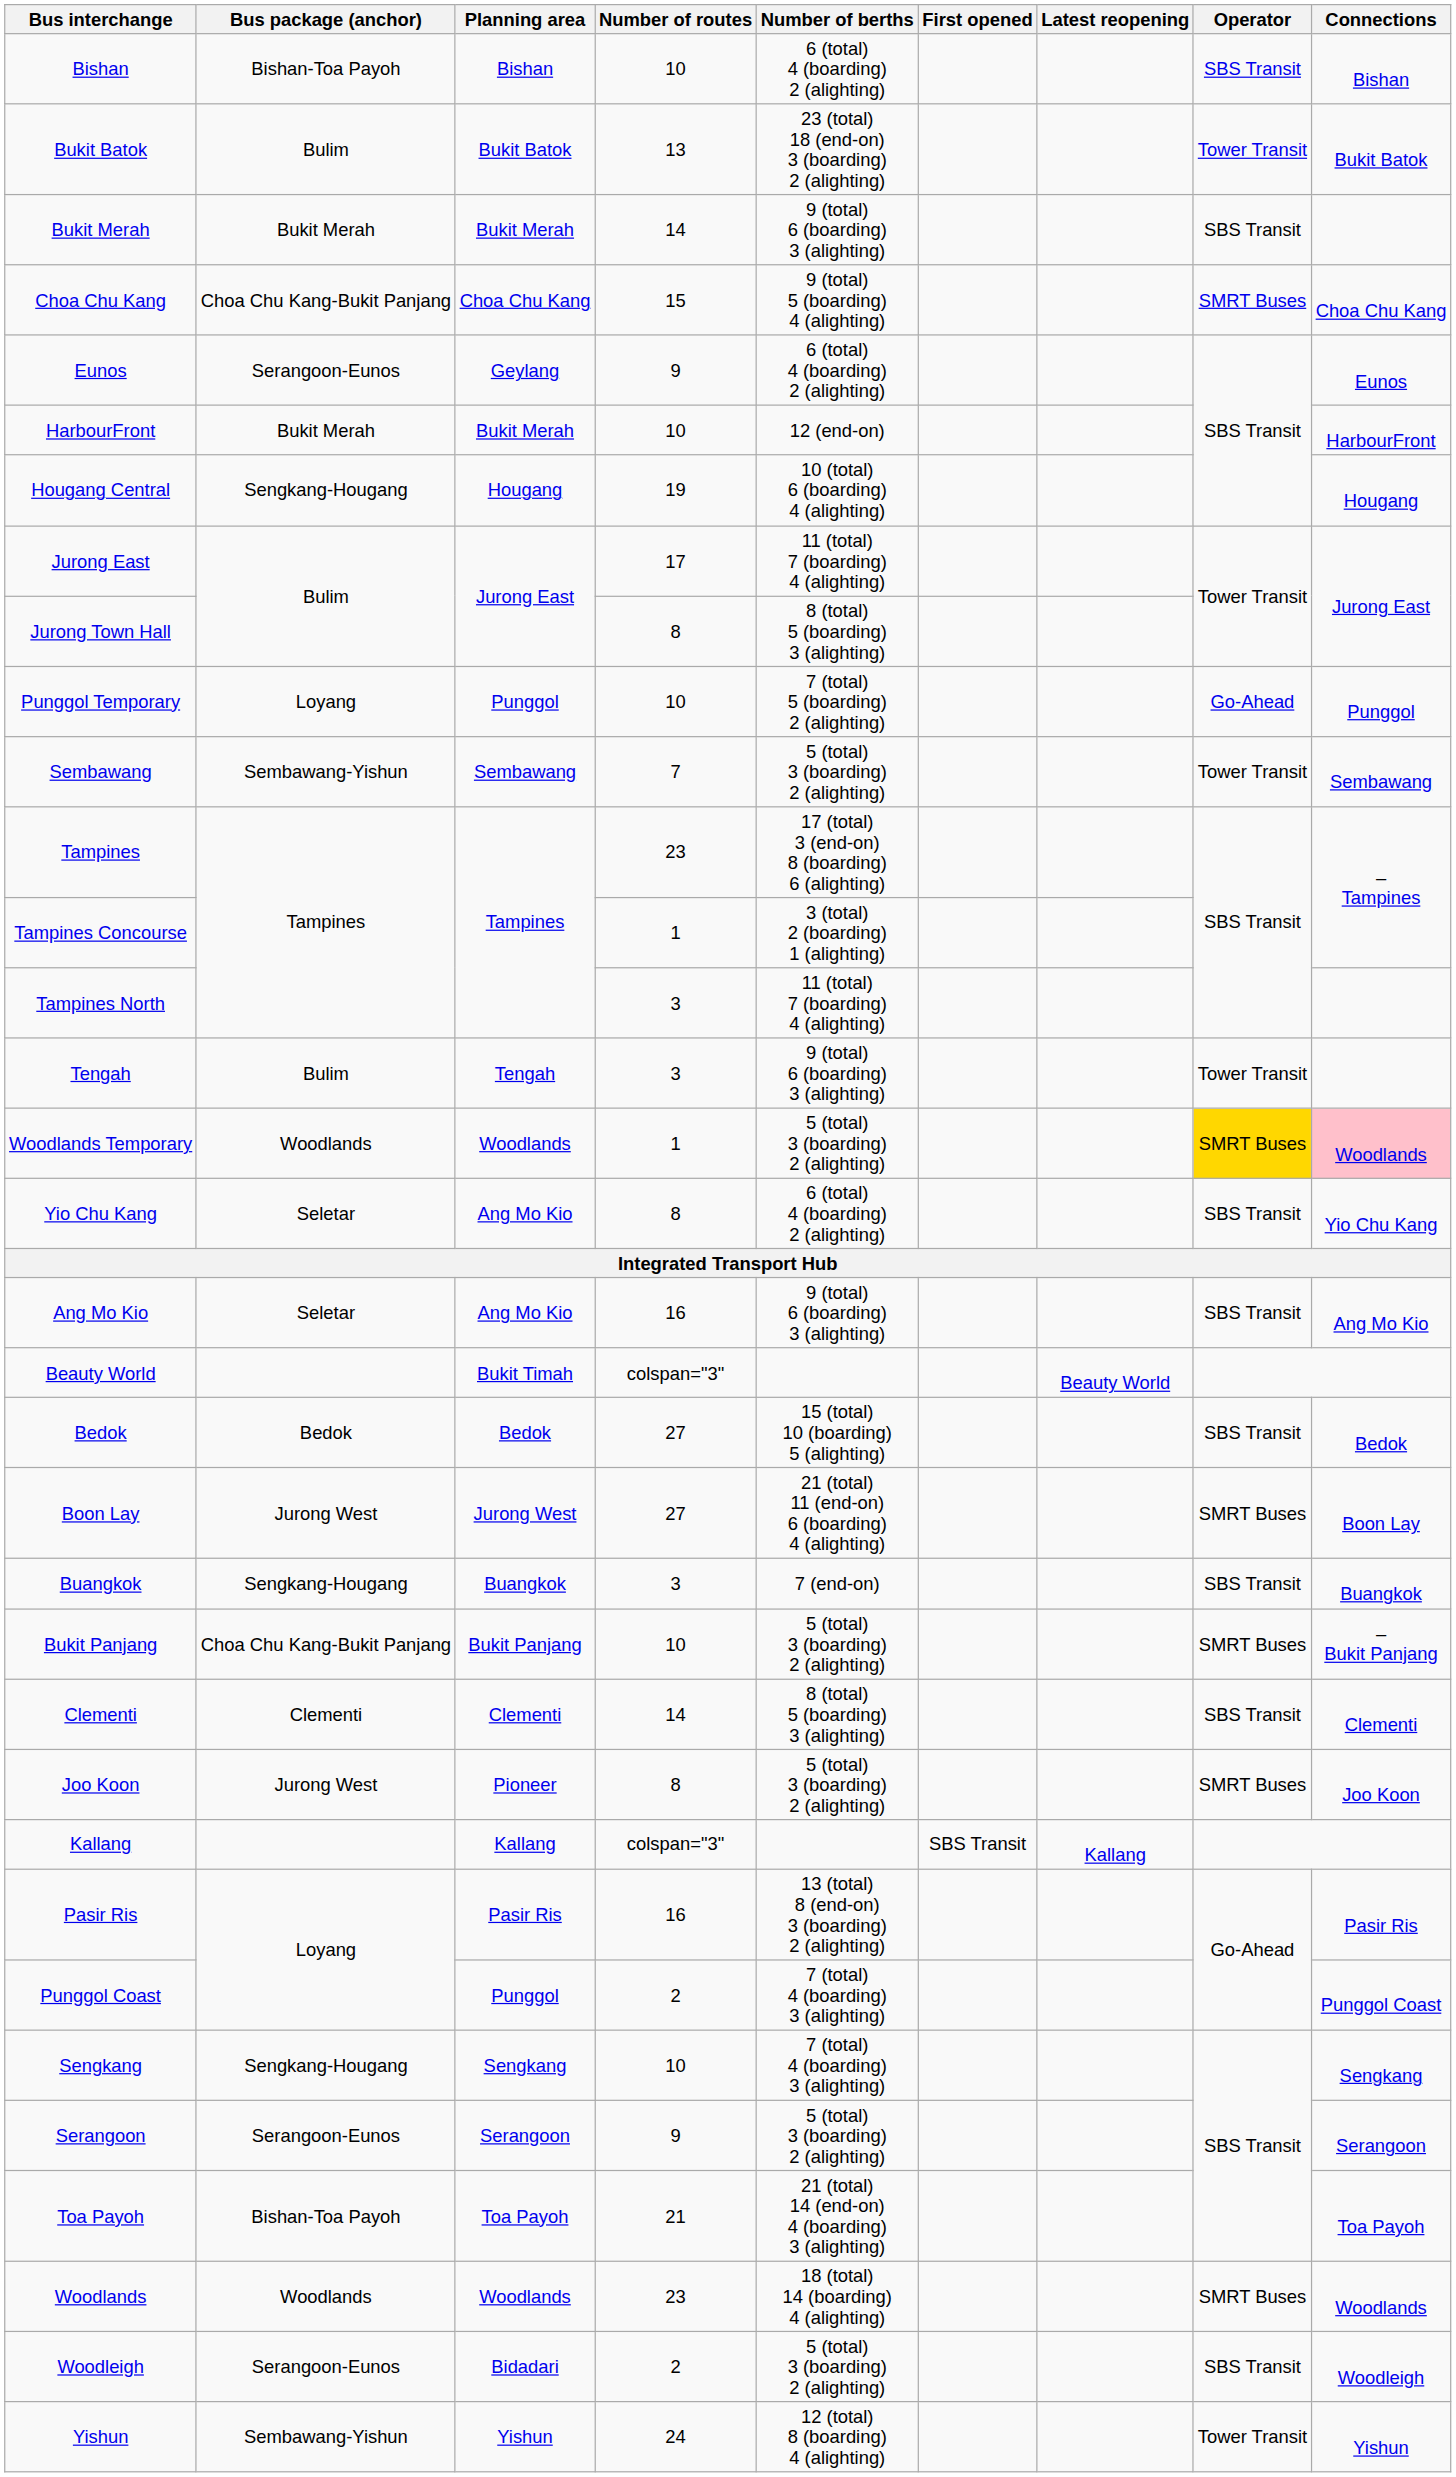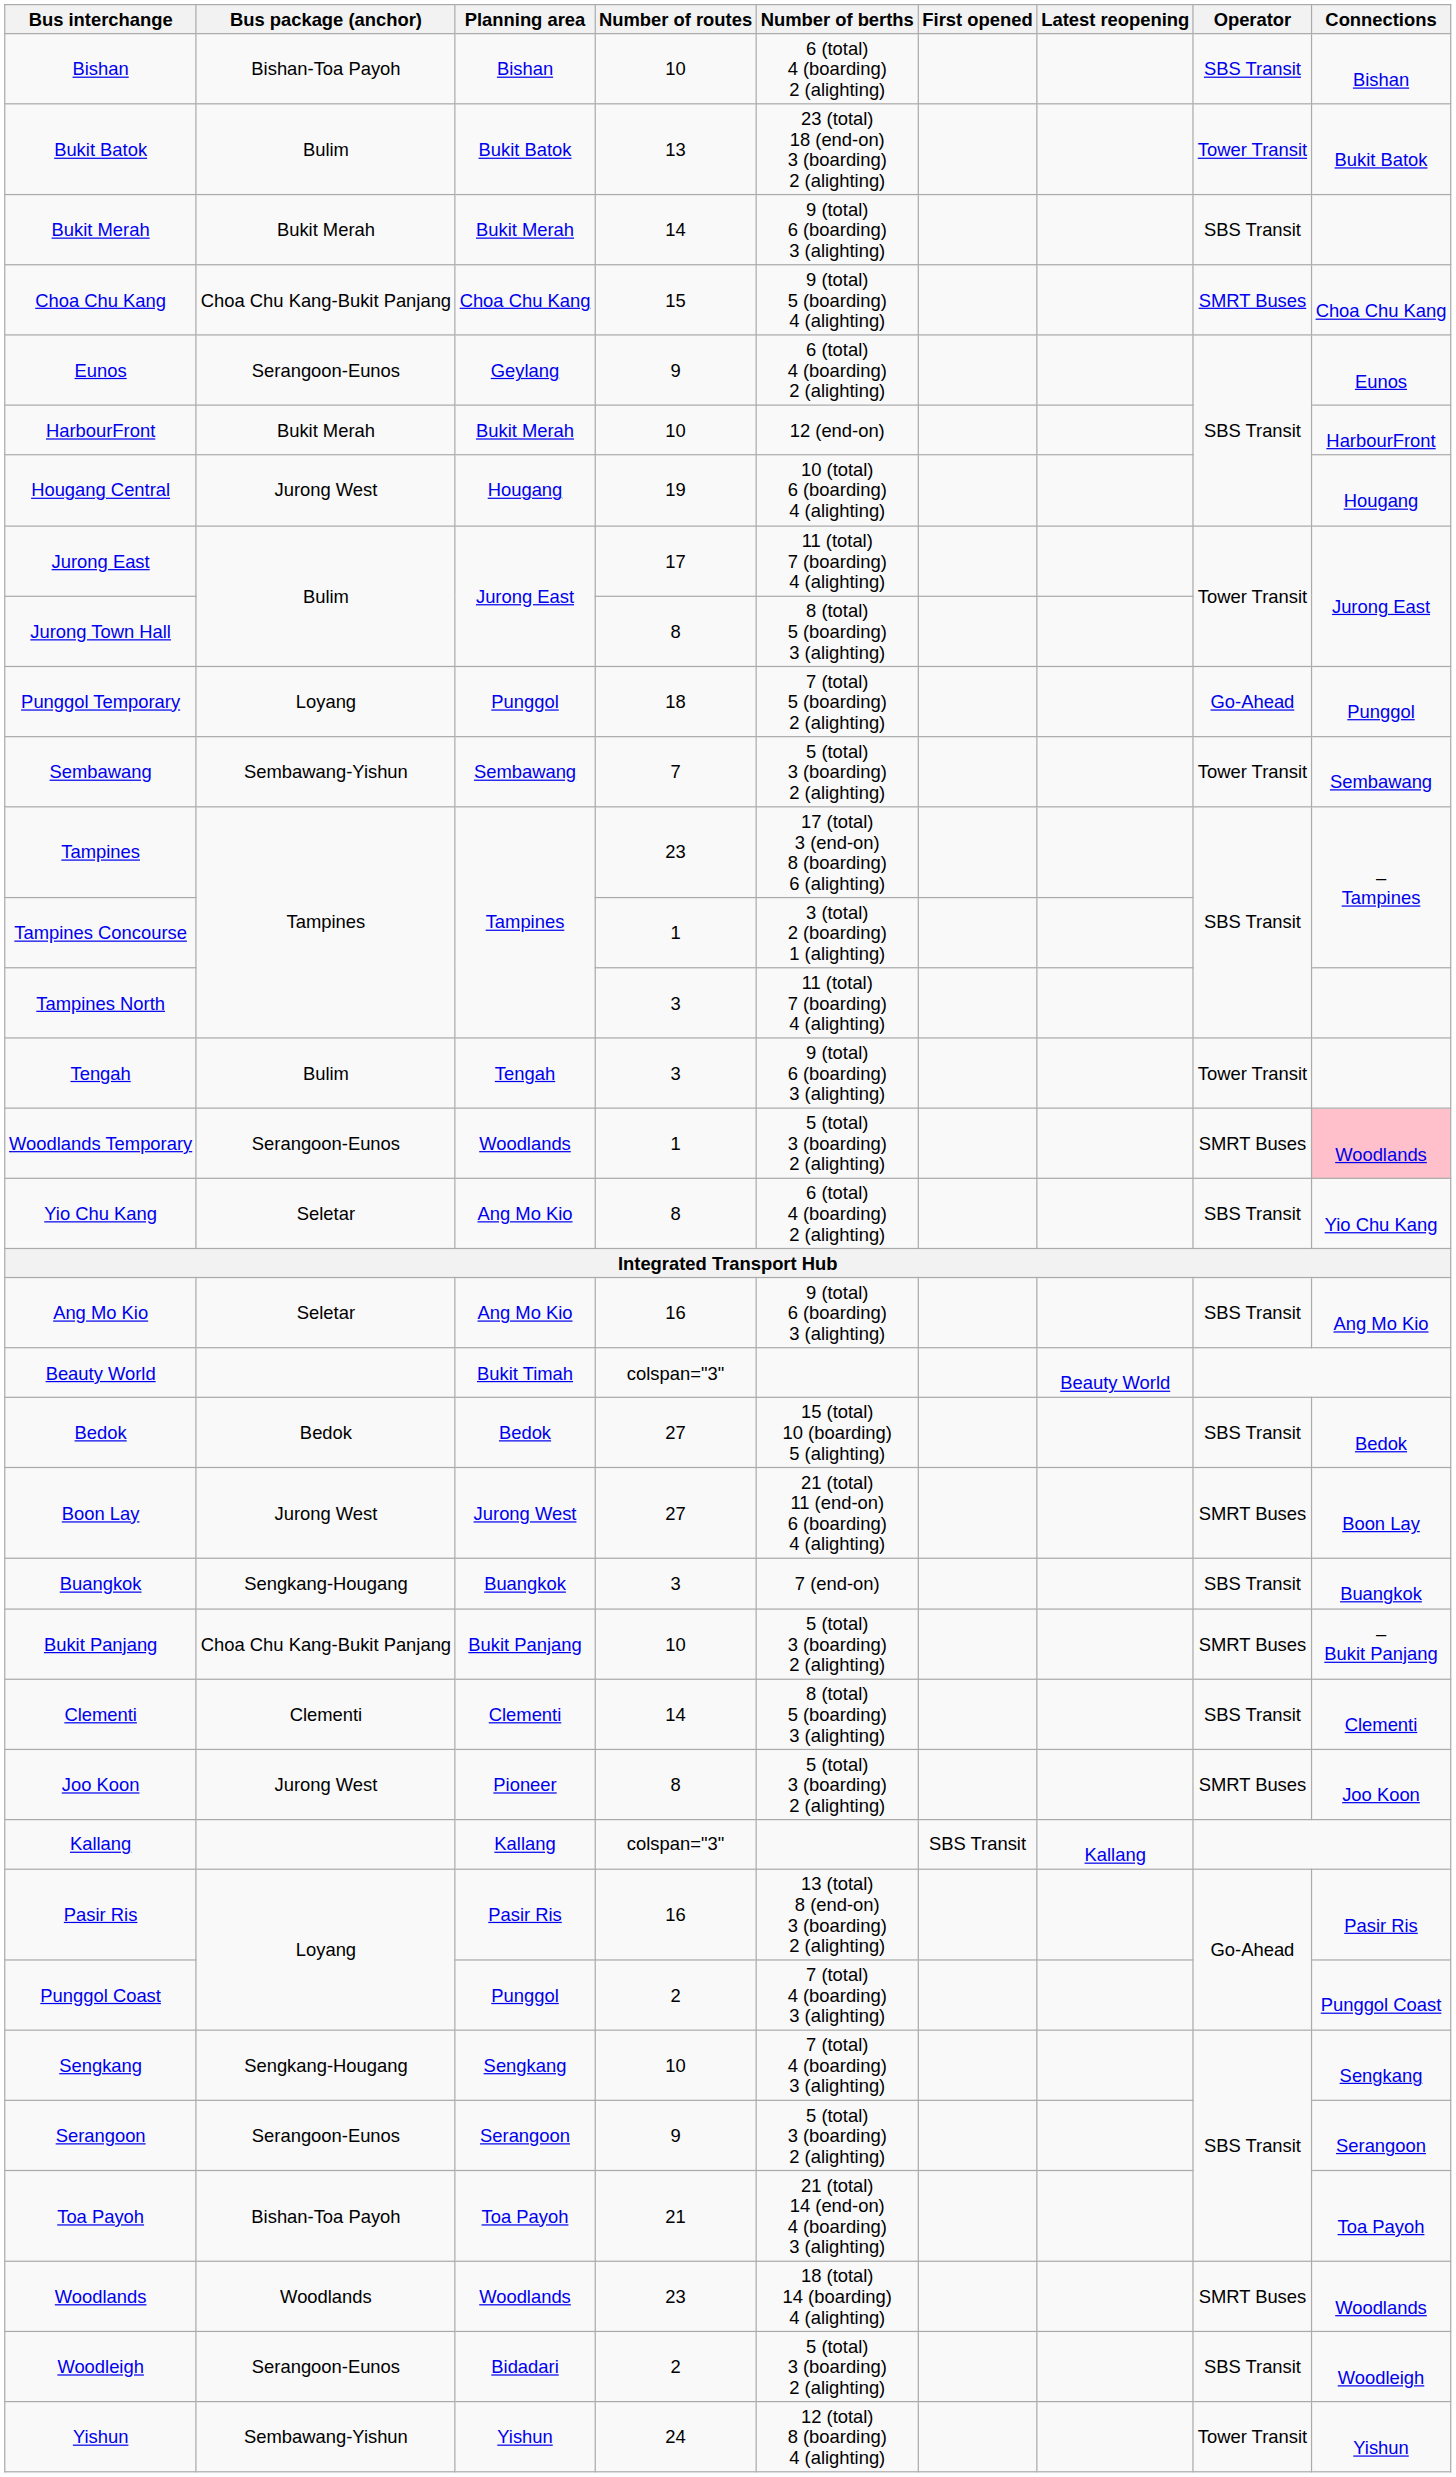(326, 490) Sengkang-Hougang -> (326, 490) Jurong West
(676, 701) 10 -> (676, 701) 18
(326, 1143) Woodlands -> (326, 1143) Serangoon-Eunos
(1252, 1143) gold background -> (1252, 1143) no background
